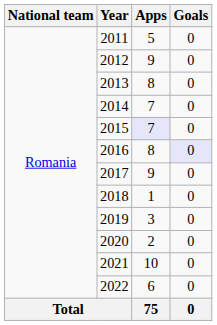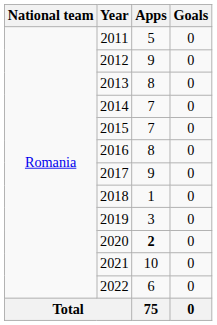(151, 128) lavender background -> (151, 128) no background
(191, 151) lavender background -> (191, 151) no background
(151, 241) normal -> (151, 241) bold
